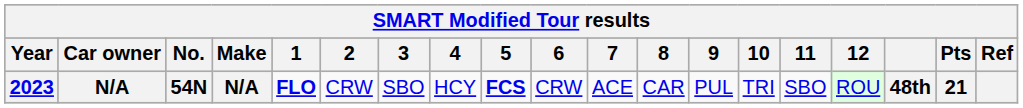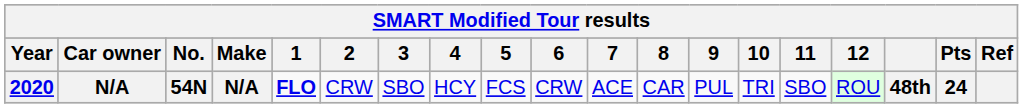(32, 87) 2023 -> (32, 87) 2020
(506, 87) bold -> (506, 87) normal
(956, 87) 21 -> (956, 87) 24
